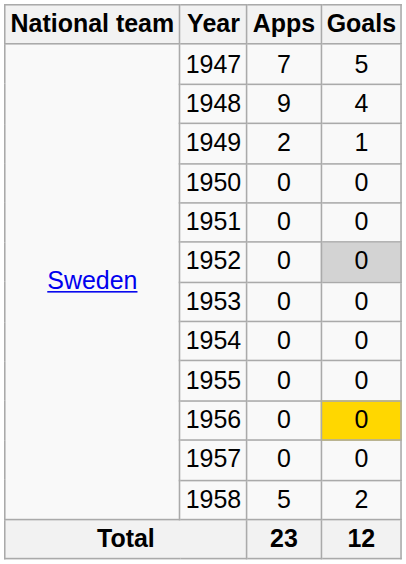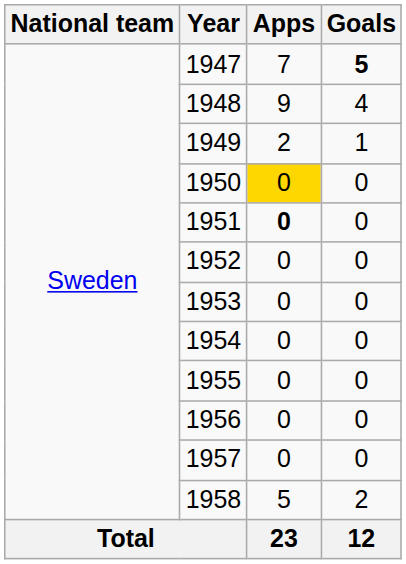(361, 63) normal -> (361, 63) bold
(284, 182) no background -> (284, 182) gold background
(284, 222) normal -> (284, 222) bold
(361, 261) lightgrey background -> (361, 261) no background
(361, 420) gold background -> (361, 420) no background
